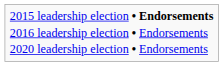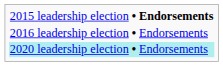(109, 49) no background -> (109, 49) paleturquoise background
